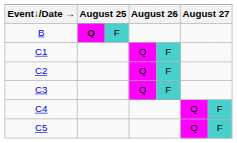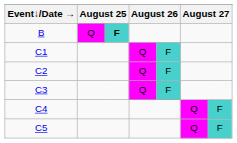(91, 32) bold -> (91, 32) normal
(117, 32) normal -> (117, 32) bold
